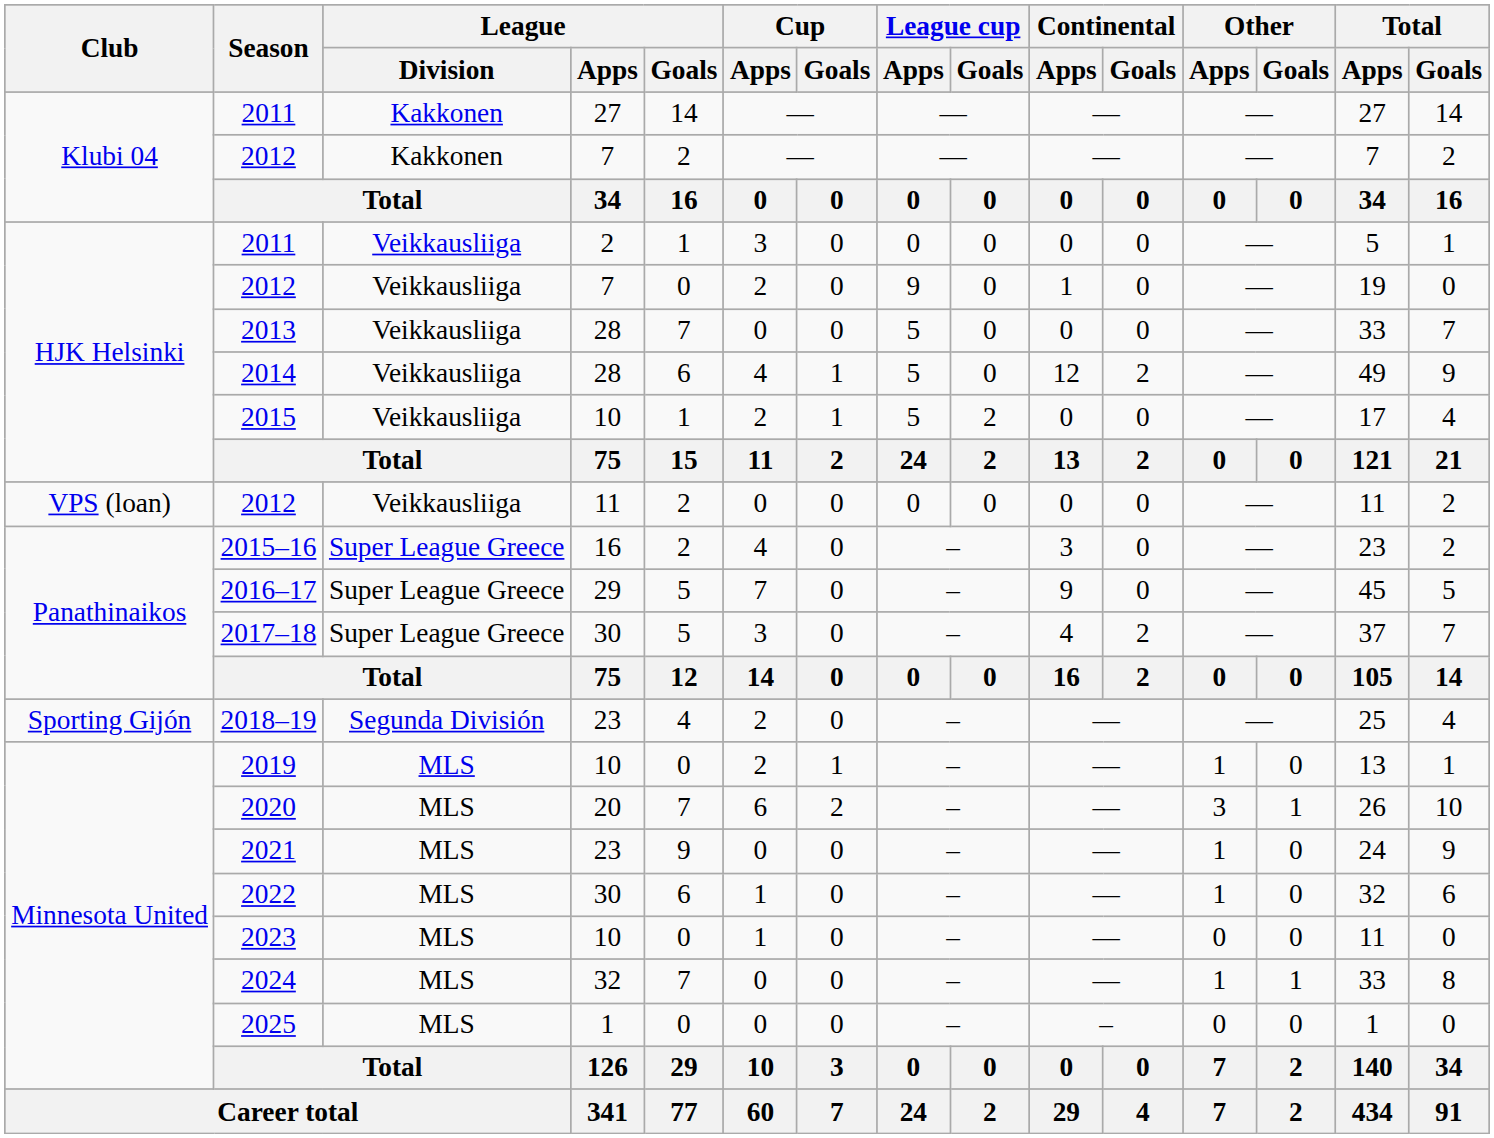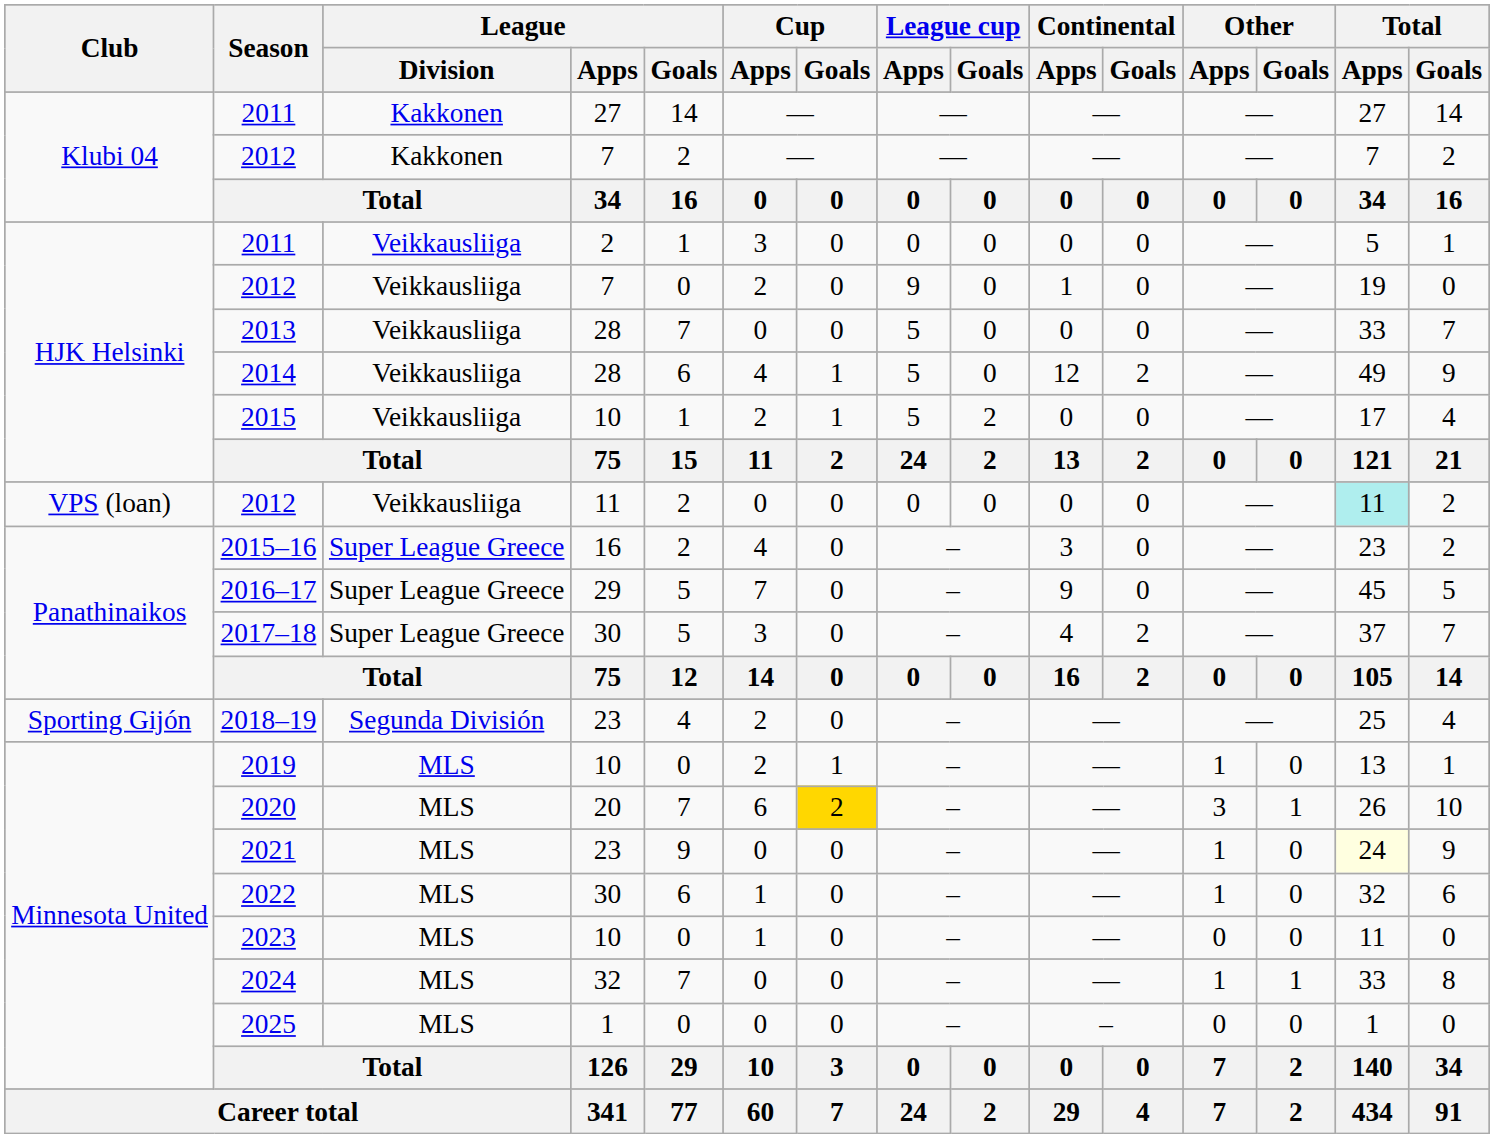(1372, 503) no background -> (1372, 503) paleturquoise background
(837, 807) no background -> (837, 807) gold background
(1372, 850) no background -> (1372, 850) lightyellow background
